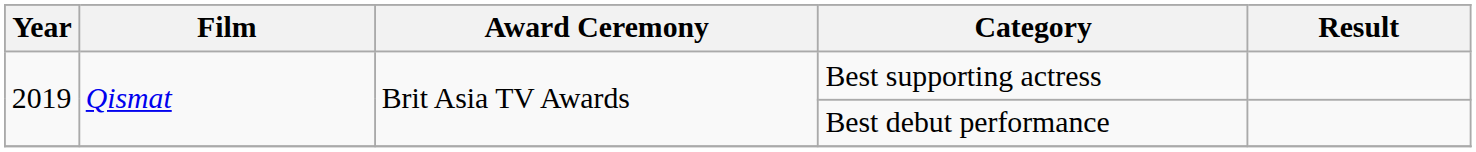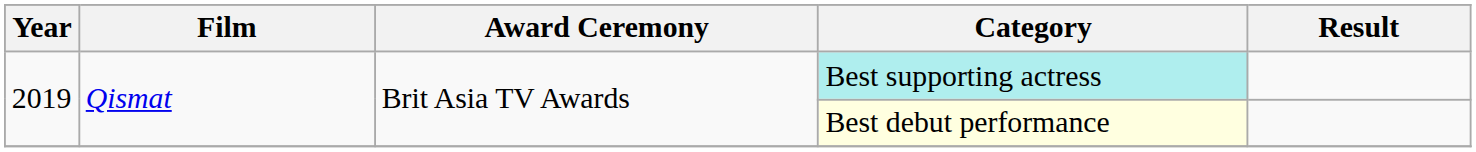(964, 75) no background -> (964, 75) paleturquoise background
(968, 122) no background -> (968, 122) lightyellow background
